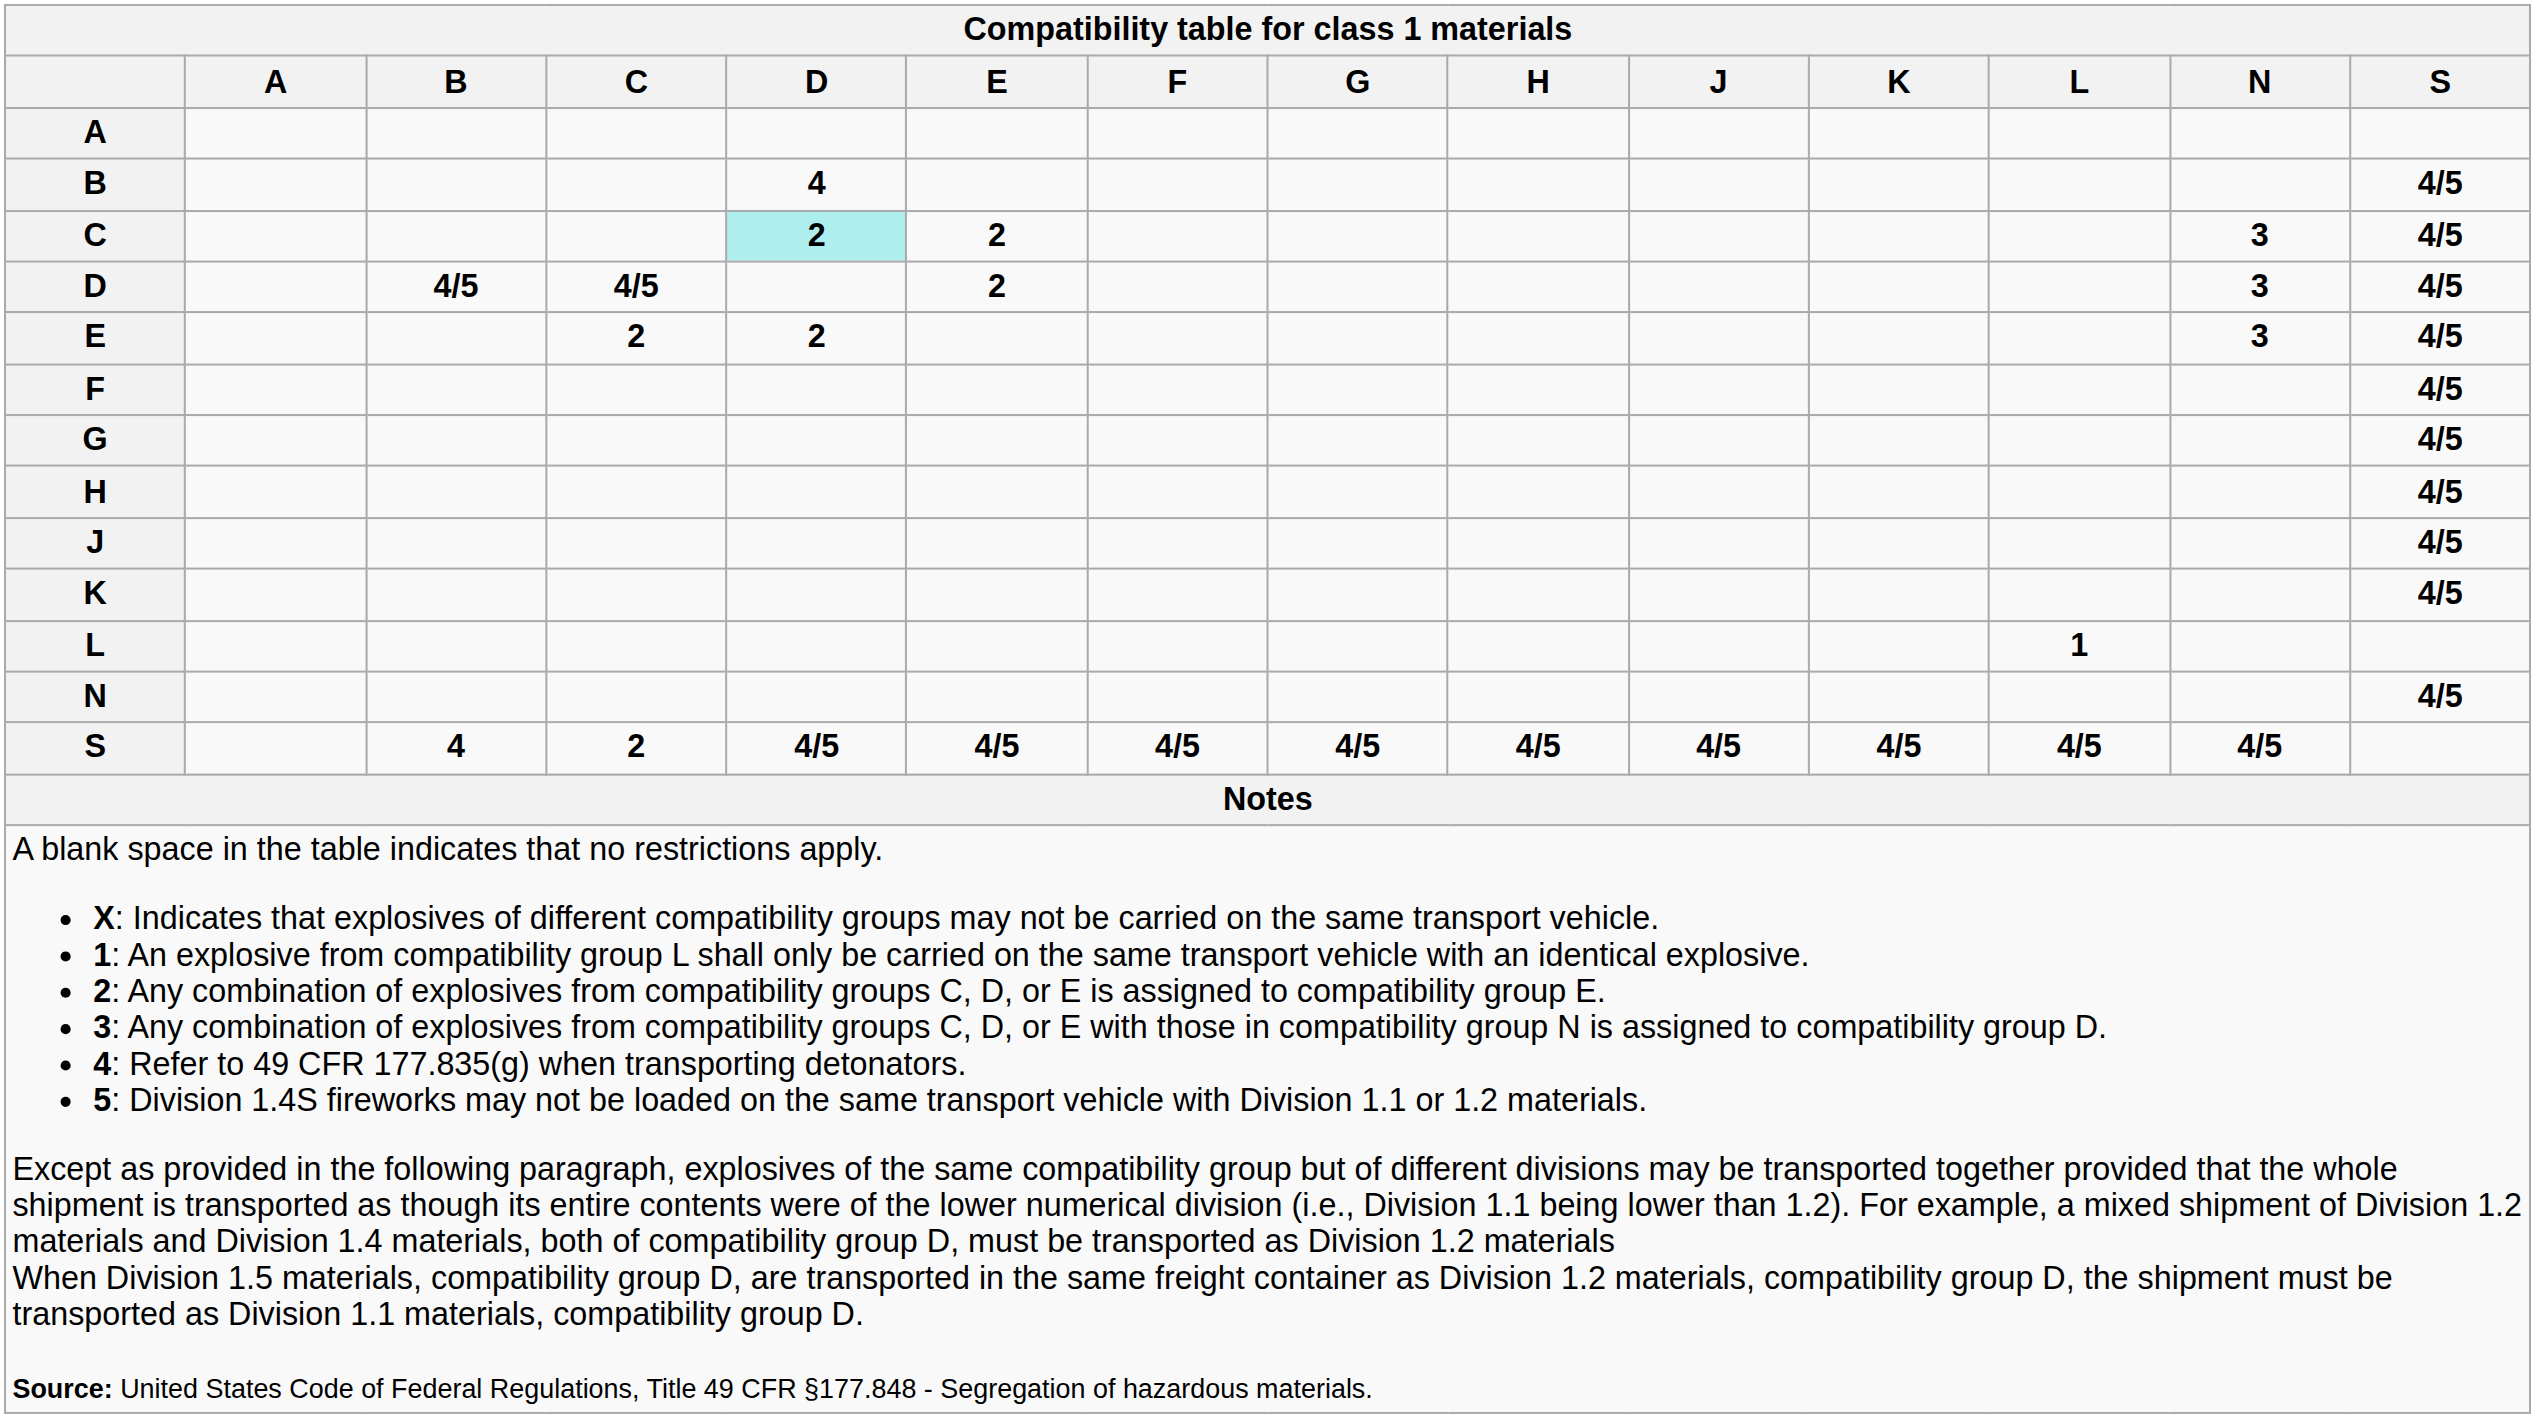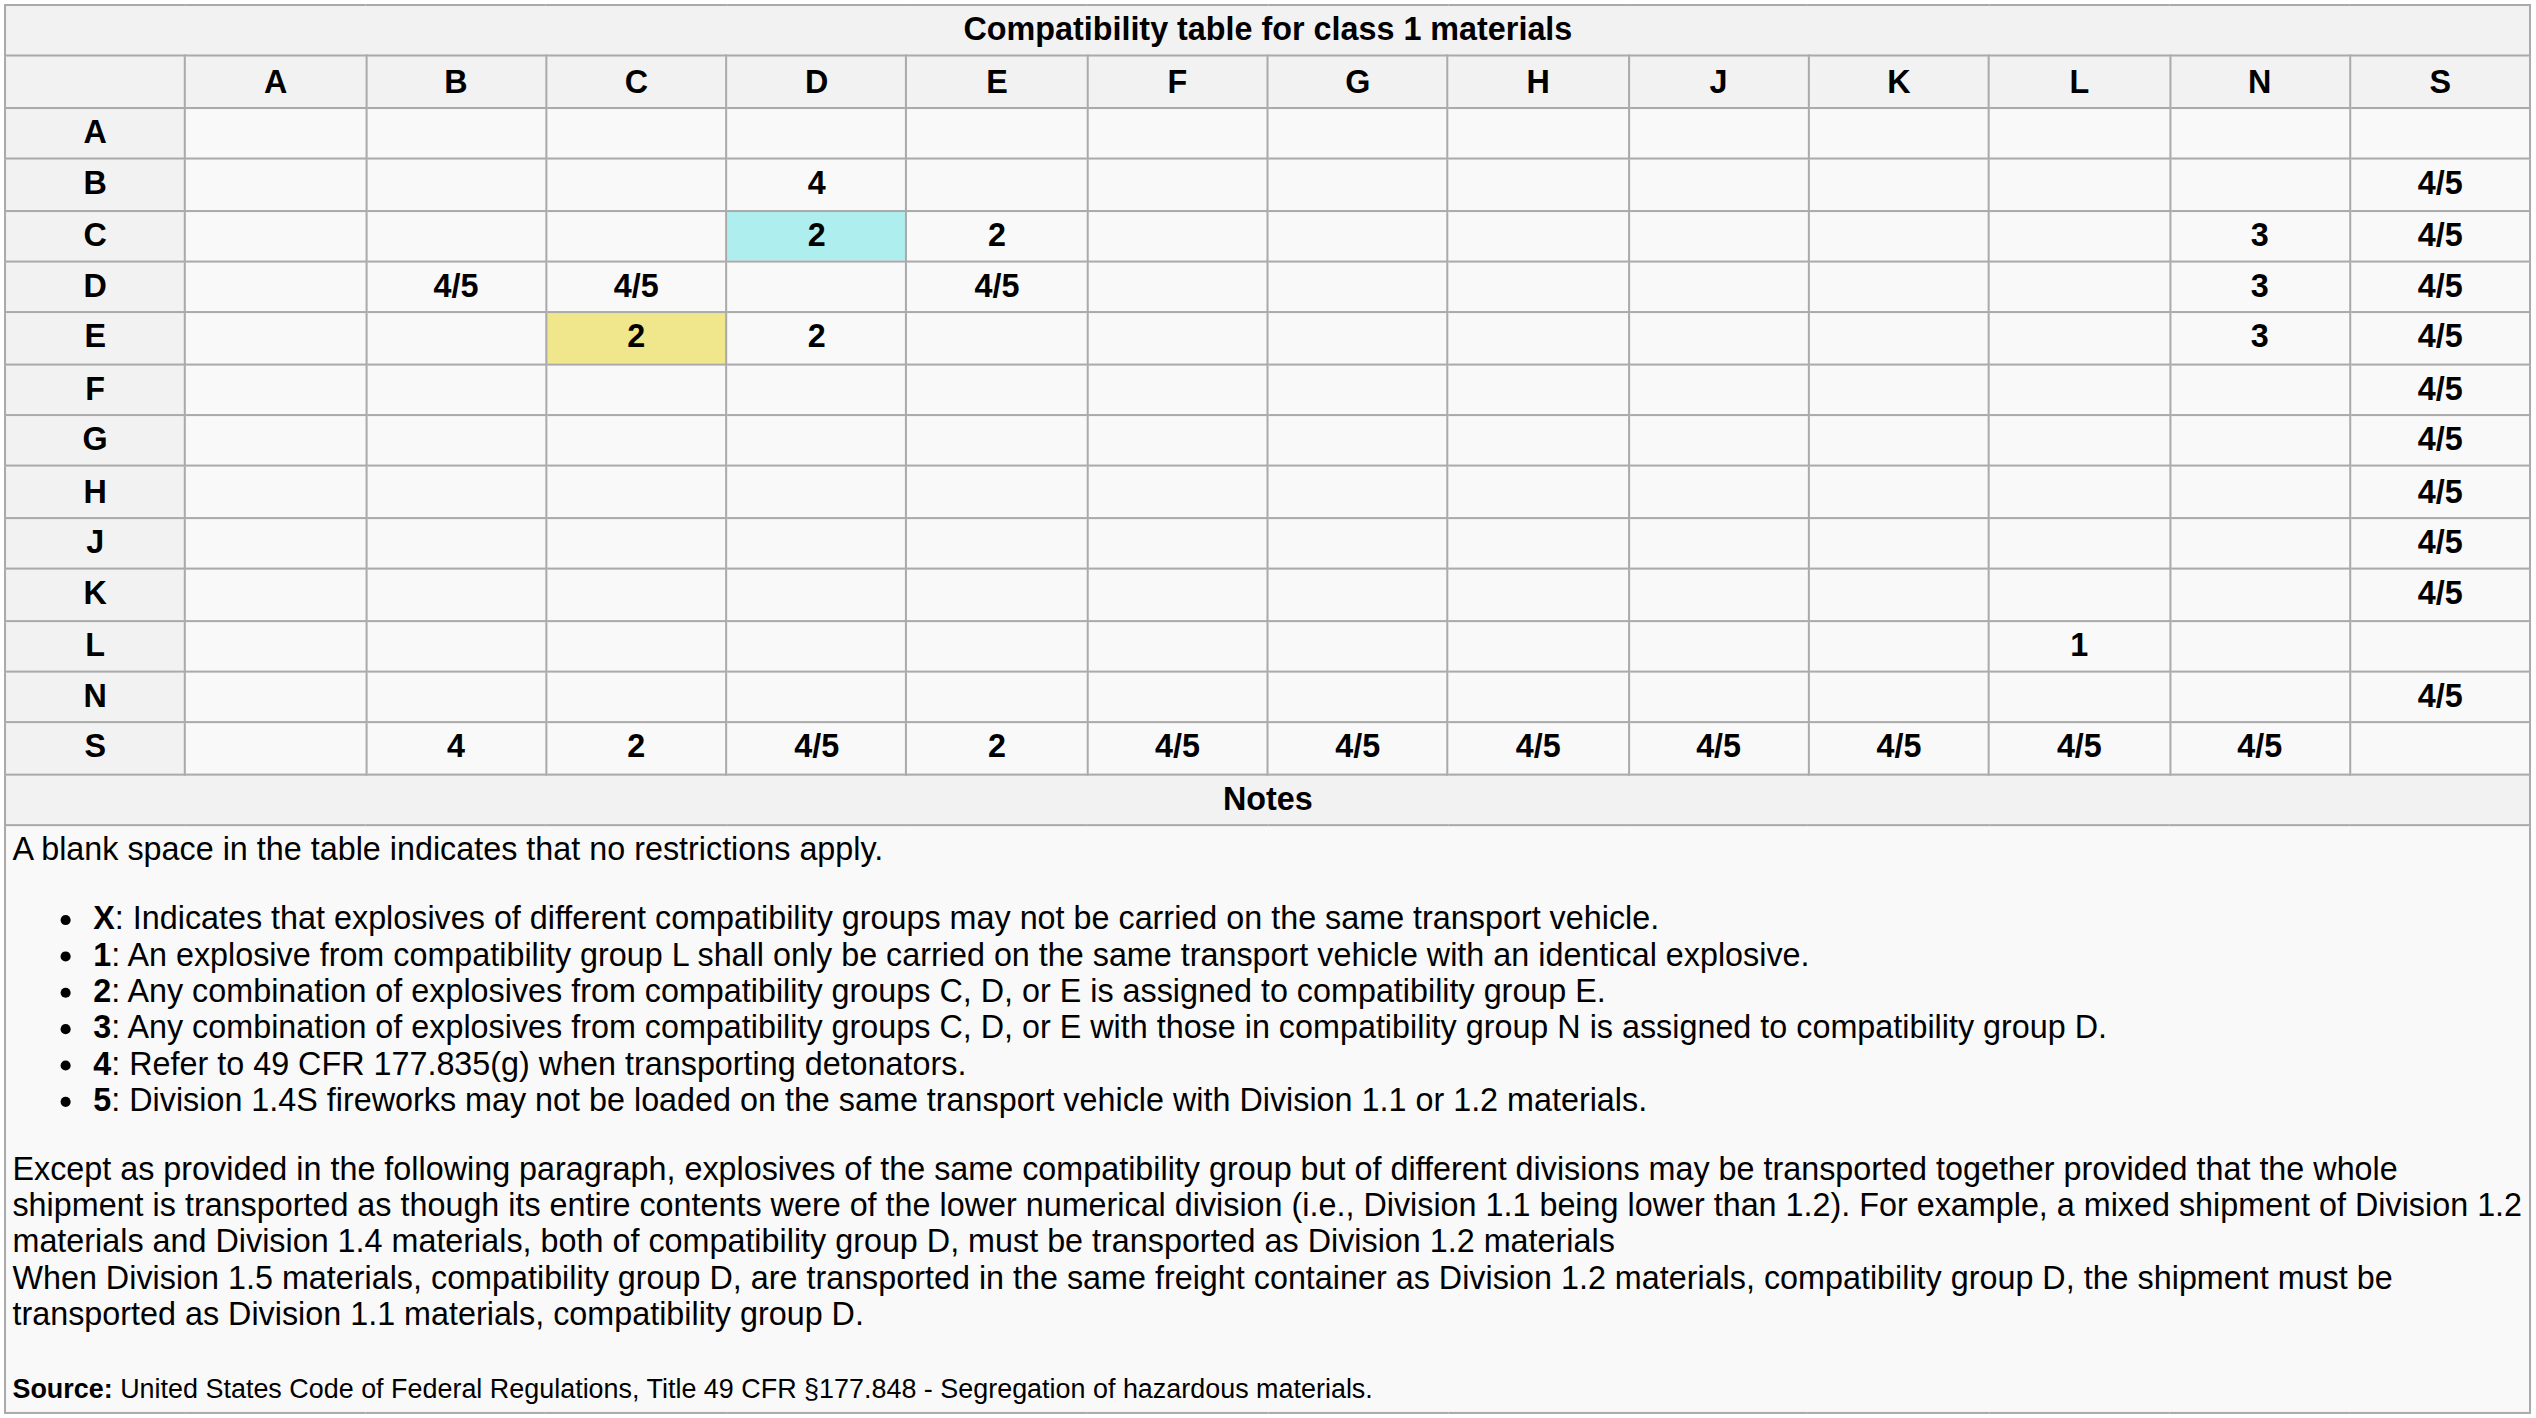(997, 286) 2 -> (997, 286) 4/5
(636, 337) no background -> (636, 337) khaki background
(997, 747) 4/5 -> (997, 747) 2
